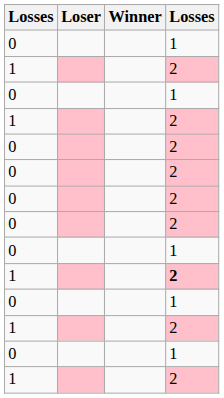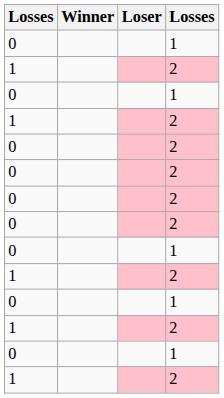columns swapped: (135, 17) <-> (81, 17)
(173, 276) bold -> (173, 276) normal
